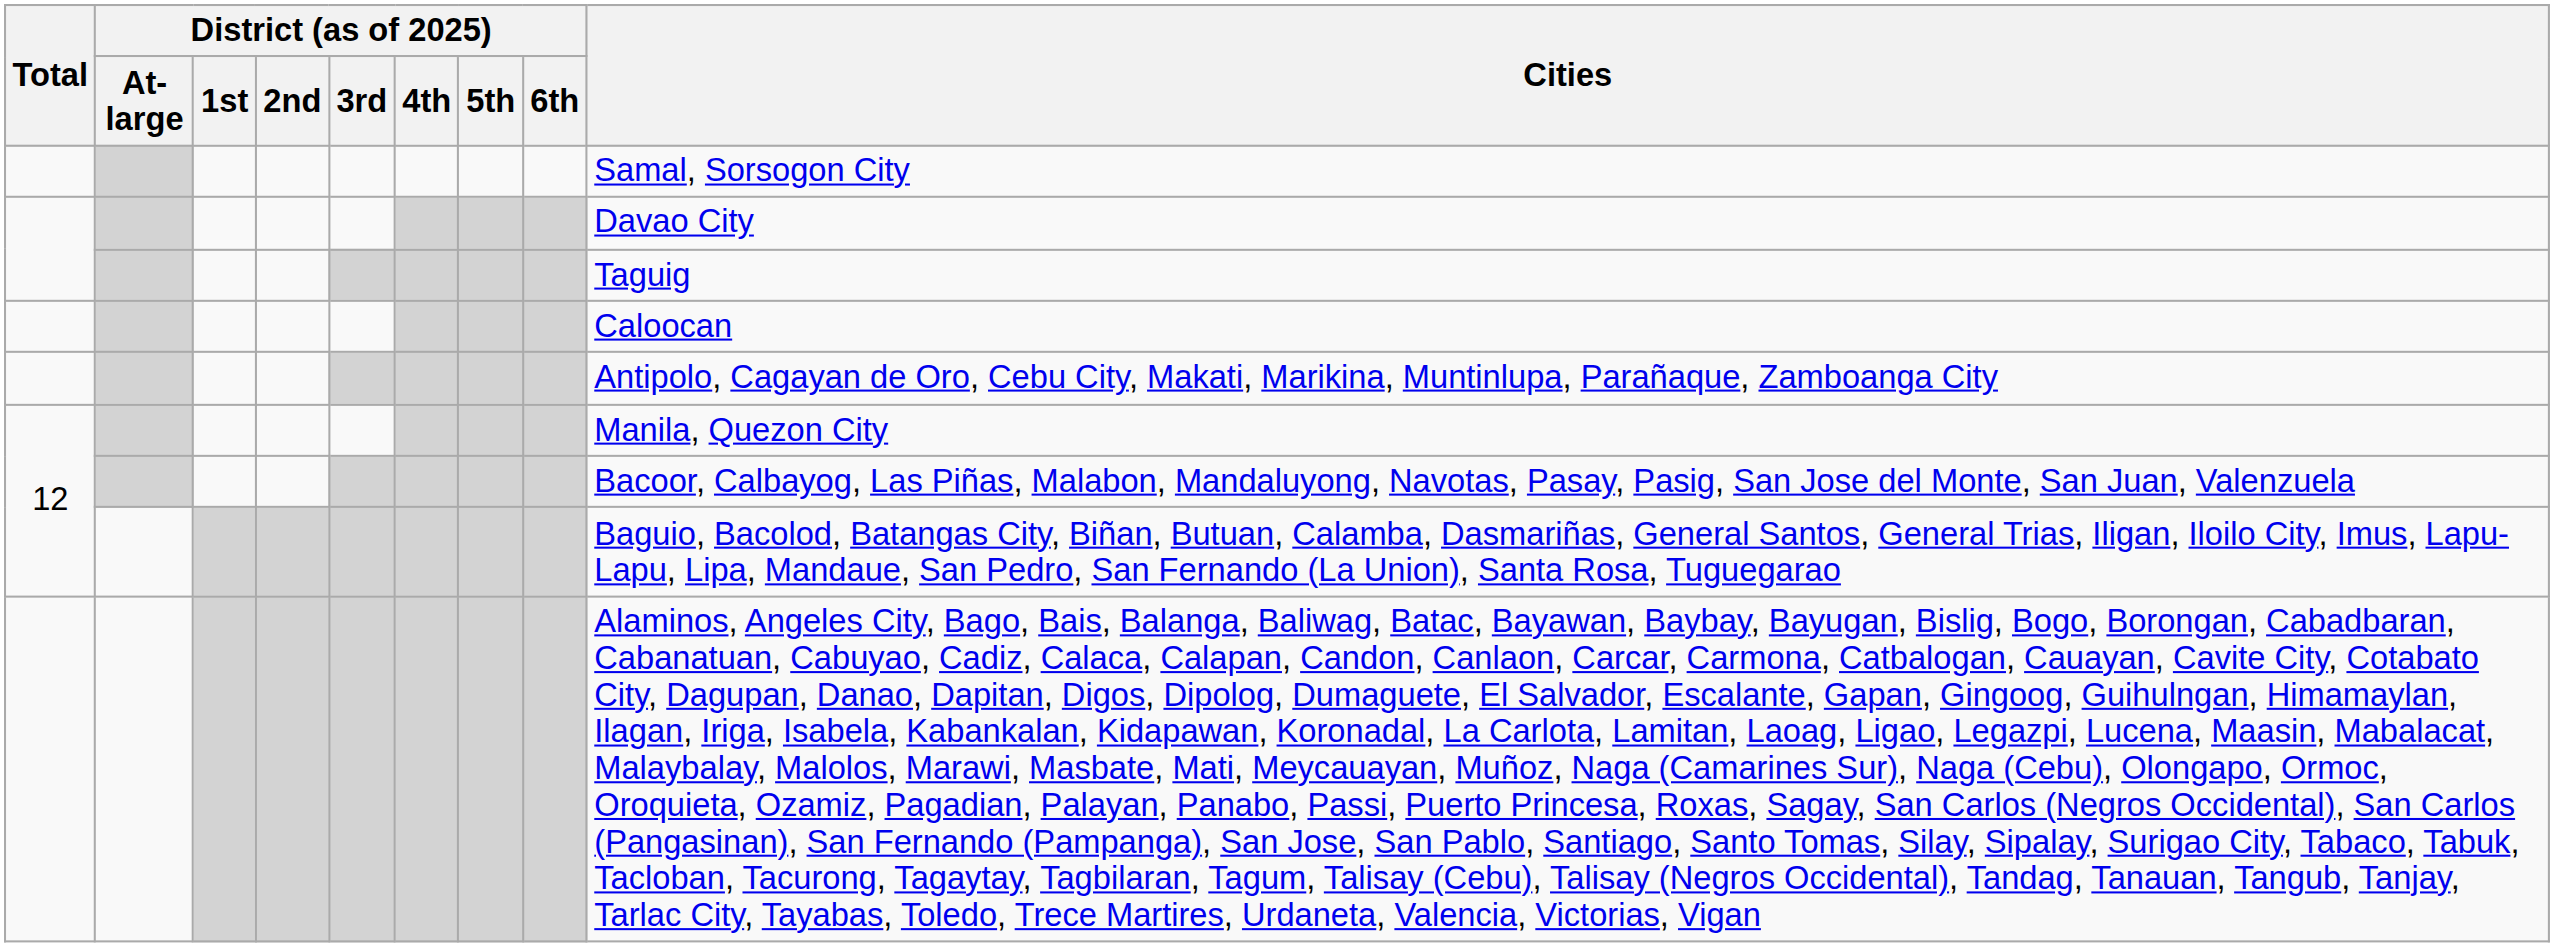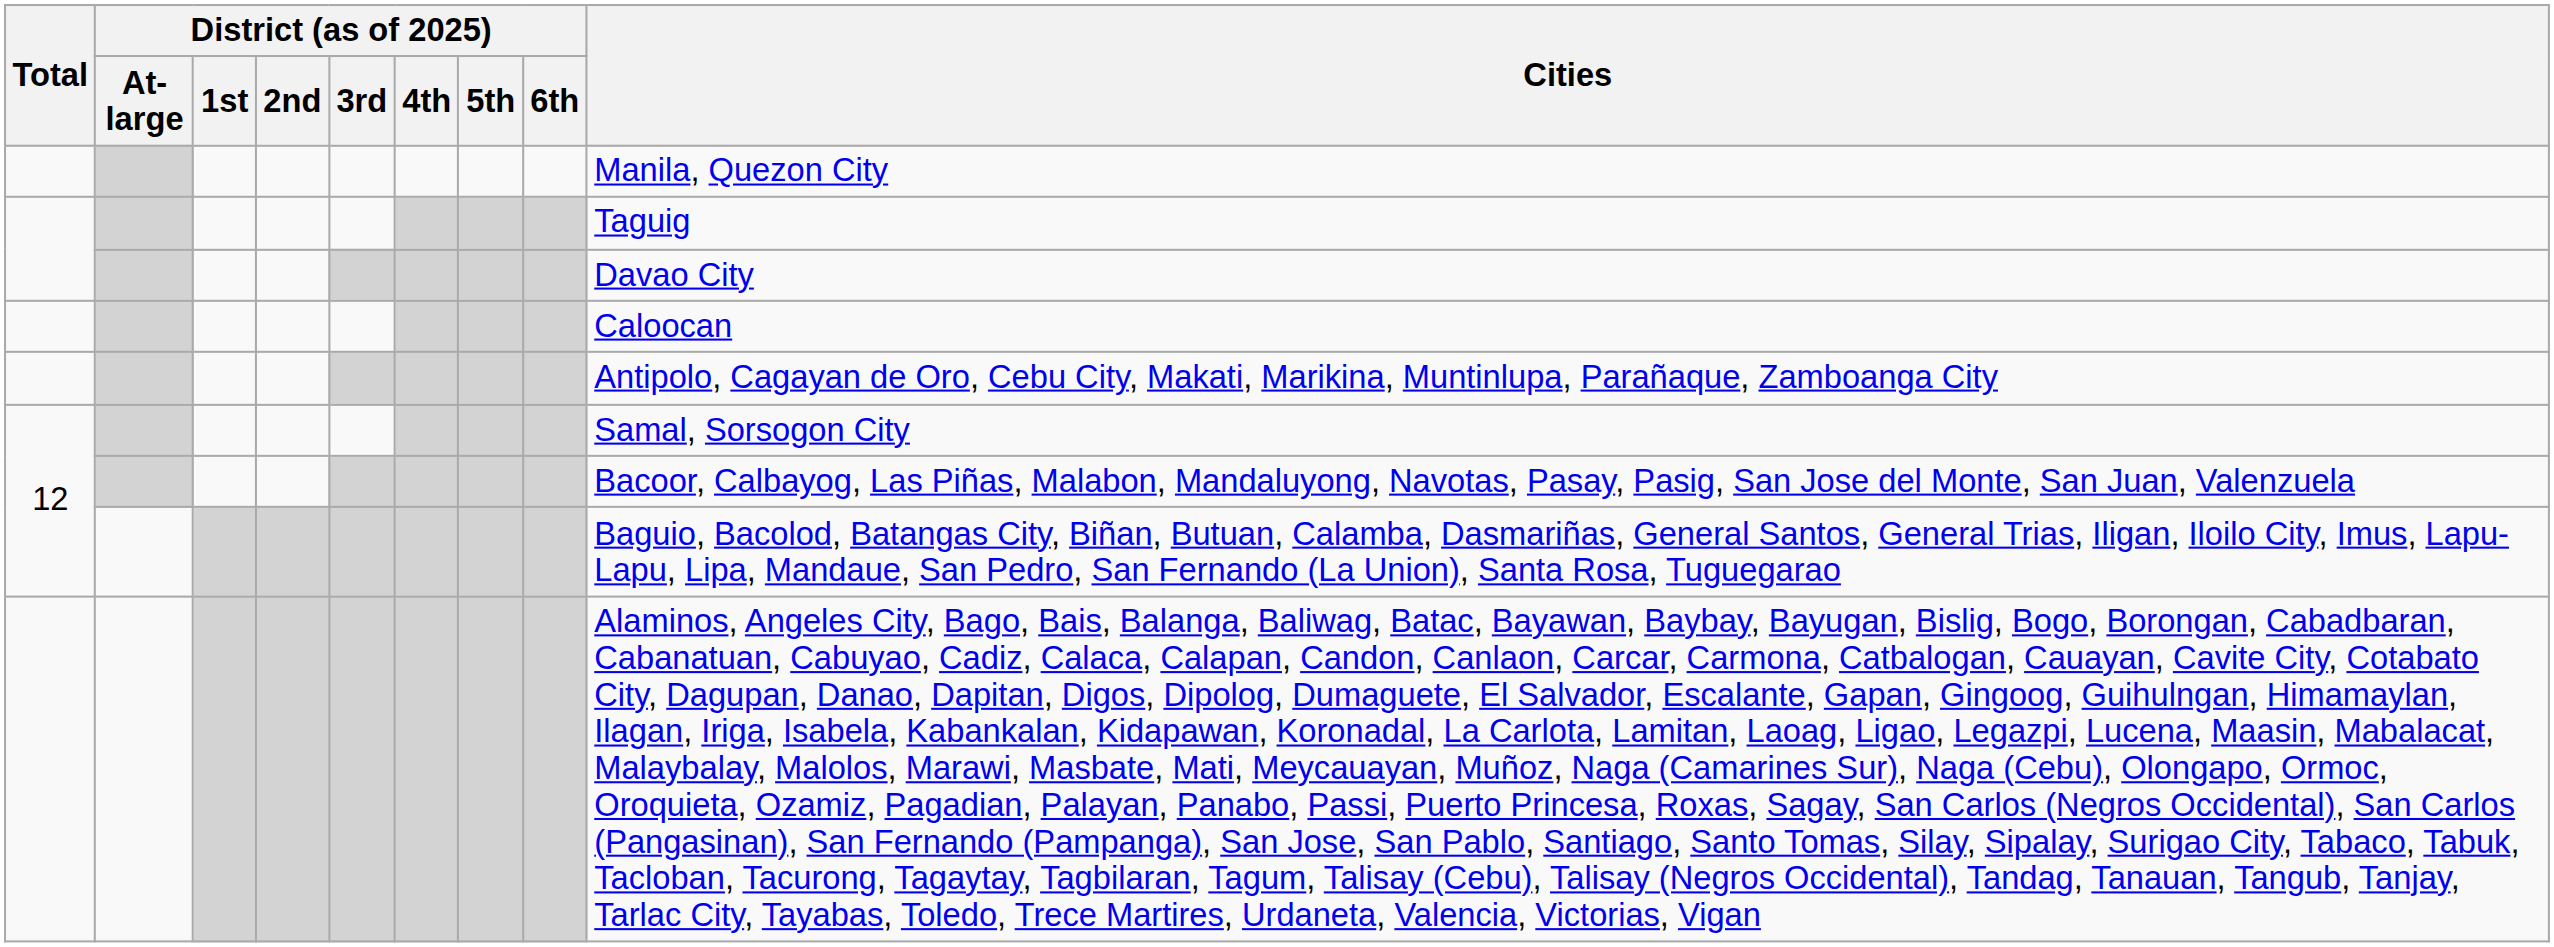(752, 170) Samal, Sorsogon City -> (741, 170) Manila, Quezon City
(674, 222) Davao City -> (642, 222) Taguig
(642, 274) Taguig -> (674, 274) Davao City
(741, 429) Manila, Quezon City -> (752, 429) Samal, Sorsogon City
